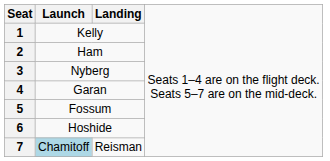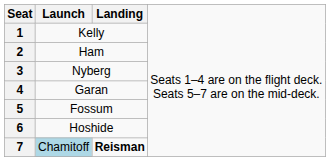(118, 147) normal -> (120, 147) bold
